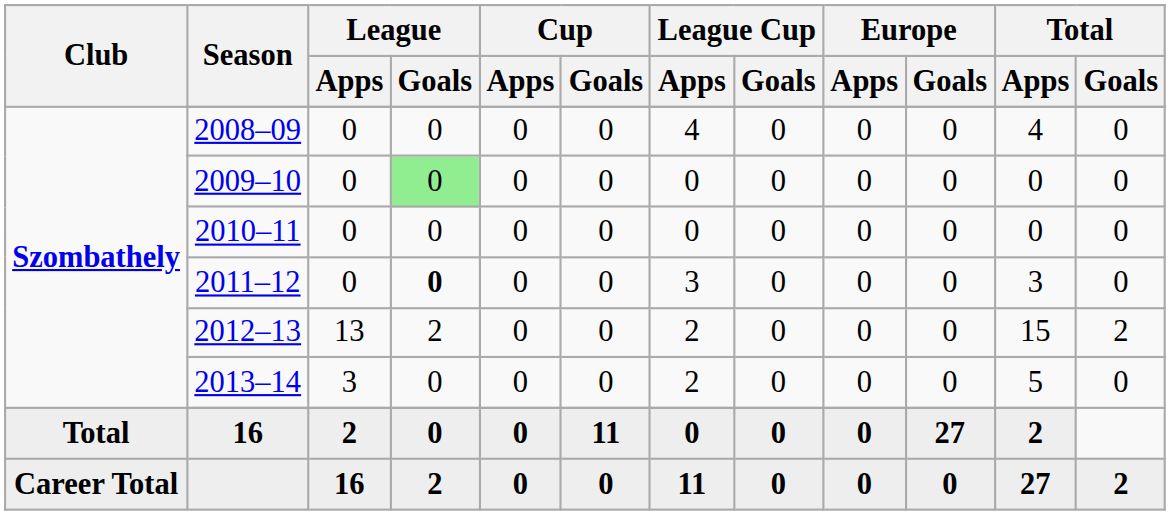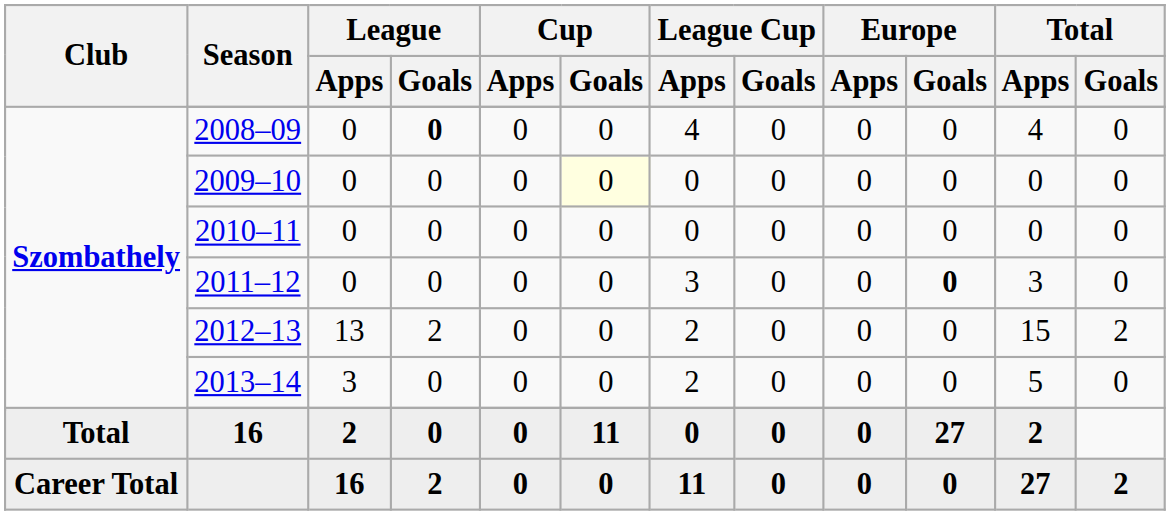(435, 130) normal -> (435, 130) bold
(435, 181) lightgreen background -> (435, 181) no background
(606, 181) no background -> (606, 181) lightyellow background
(435, 281) bold -> (435, 281) normal
(950, 281) normal -> (950, 281) bold
